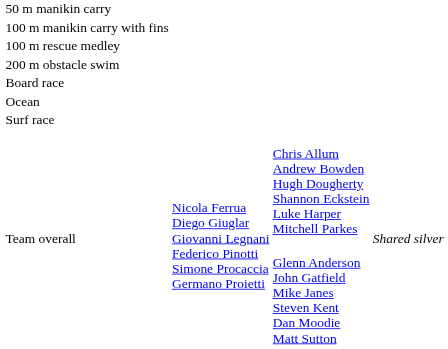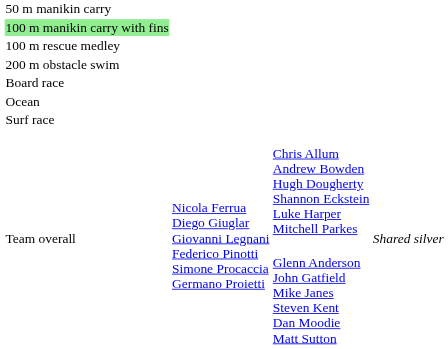(87, 27) no background -> (87, 27) lightgreen background
